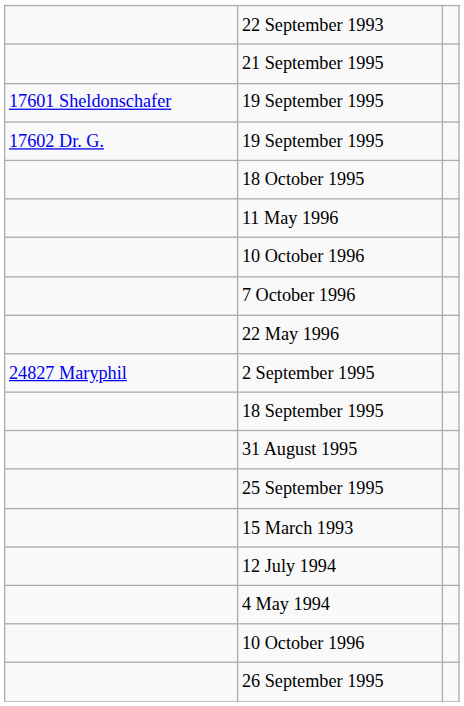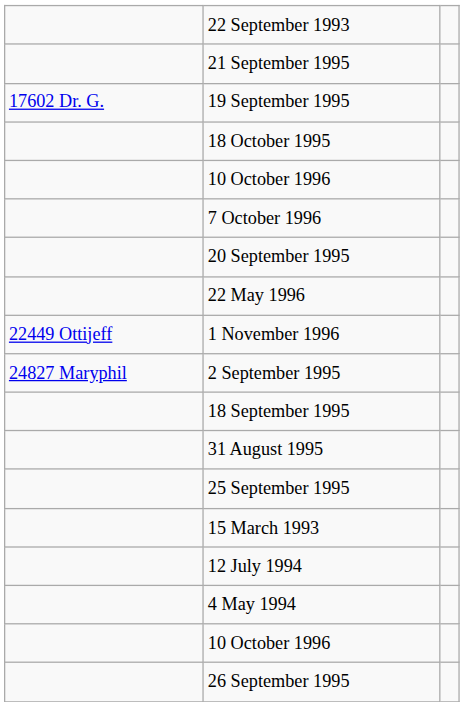- row: (90, 101)
- row: (121, 218)
+ row: (104, 257)
+ row: (61, 333)
